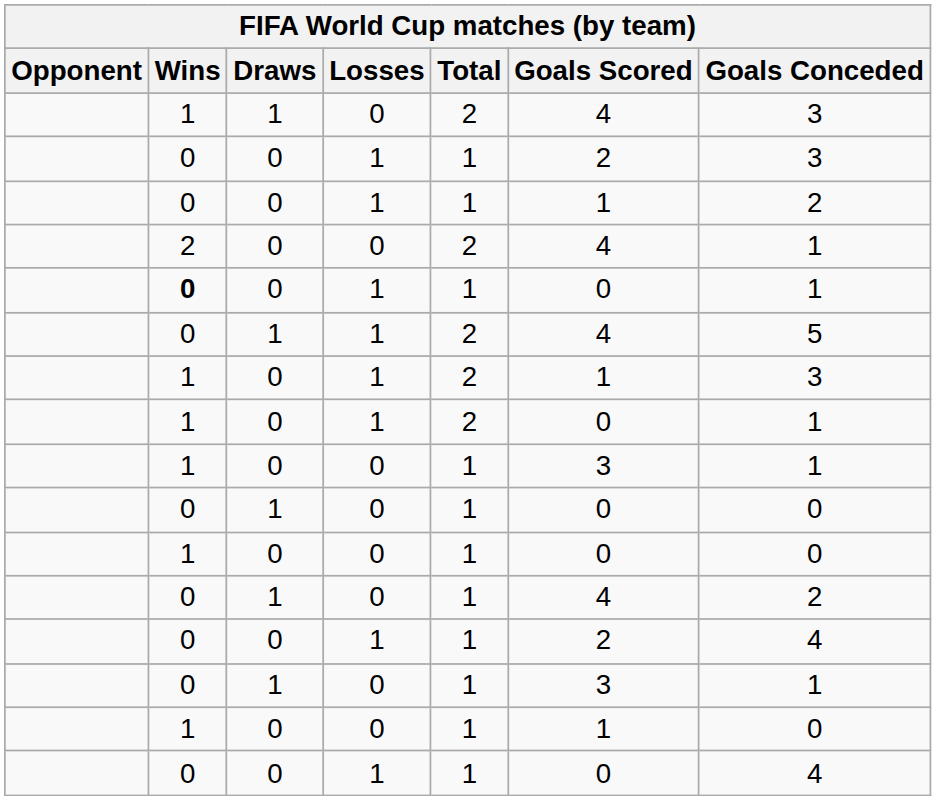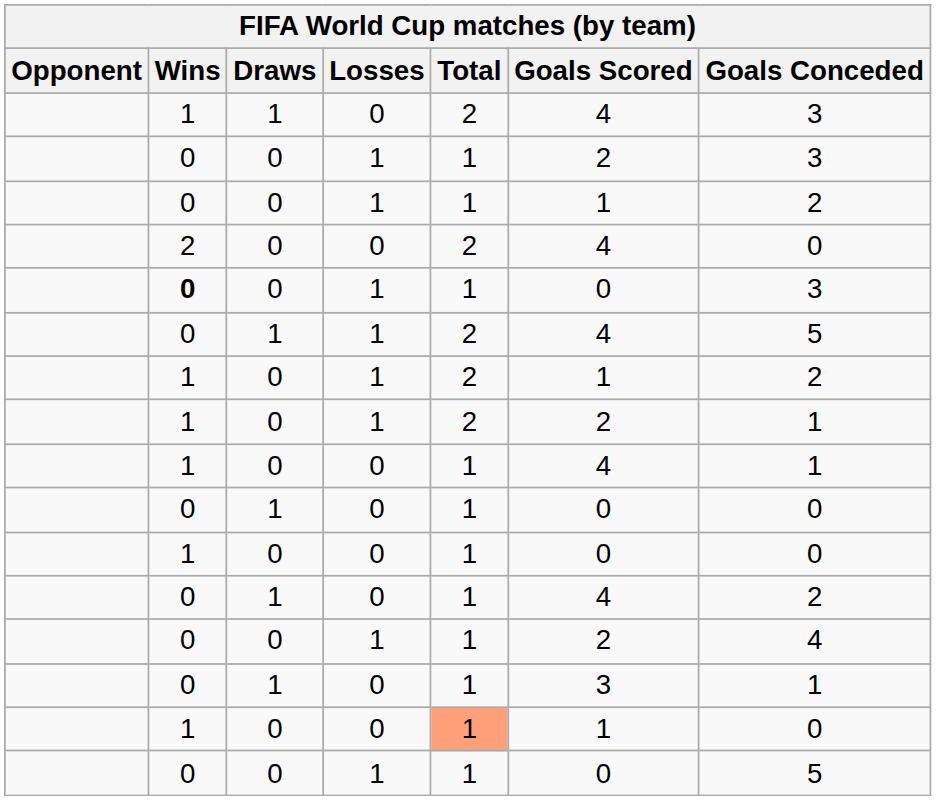(815, 245) 1 -> (815, 245) 0
(815, 289) 1 -> (815, 289) 3
(815, 377) 3 -> (815, 377) 2
(603, 421) 0 -> (603, 421) 2
(603, 465) 3 -> (603, 465) 4
(469, 728) no background -> (469, 728) lightsalmon background
(815, 772) 4 -> (815, 772) 5
